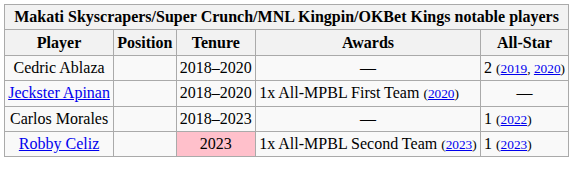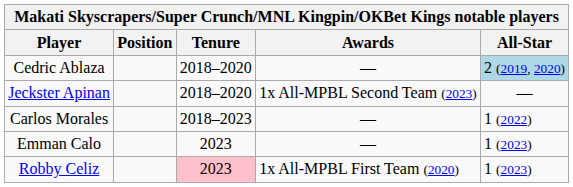(525, 67) no background -> (525, 67) lightblue background
(359, 93) 1x All-MPBL First Team (2020) -> (368, 93) 1x All-MPBL Second Team (2023)
+ row: (59, 144)
(368, 144) 1x All-MPBL Second Team (2023) -> (359, 169) 1x All-MPBL First Team (2020)
